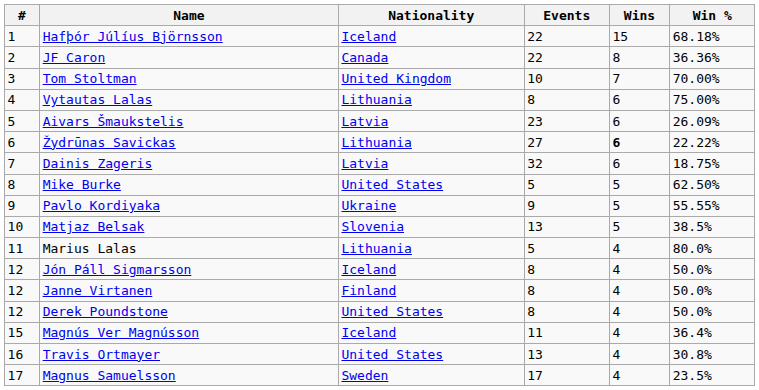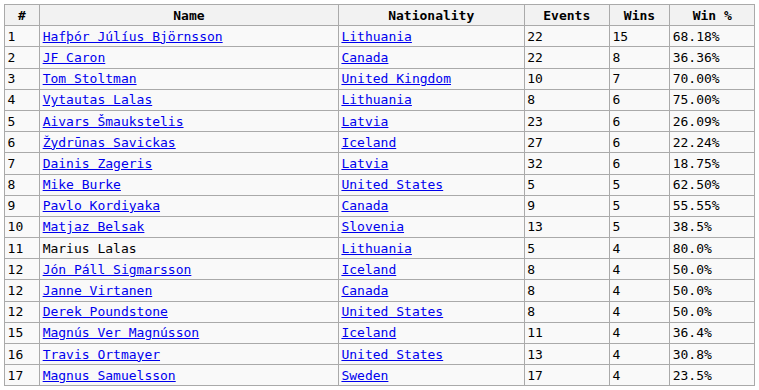(369, 36) Iceland -> (377, 36) Lithuania
(377, 142) Lithuania -> (369, 142) Iceland
(616, 142) bold -> (616, 142) normal
(696, 142) 22.22% -> (696, 142) 22.24%
(369, 206) Ukraine -> (365, 206) Canada
(369, 291) Finland -> (365, 291) Canada
